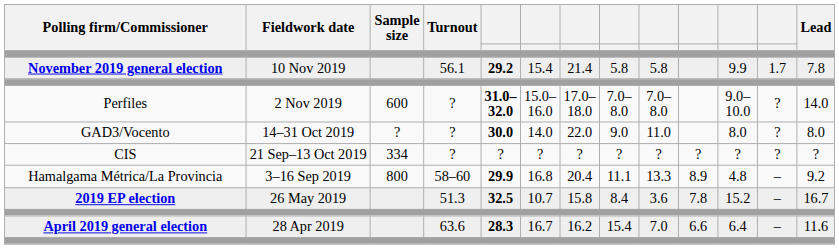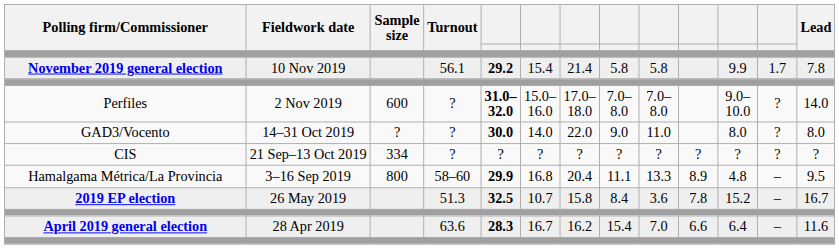(816, 176) 9.2 -> (816, 176) 9.5
